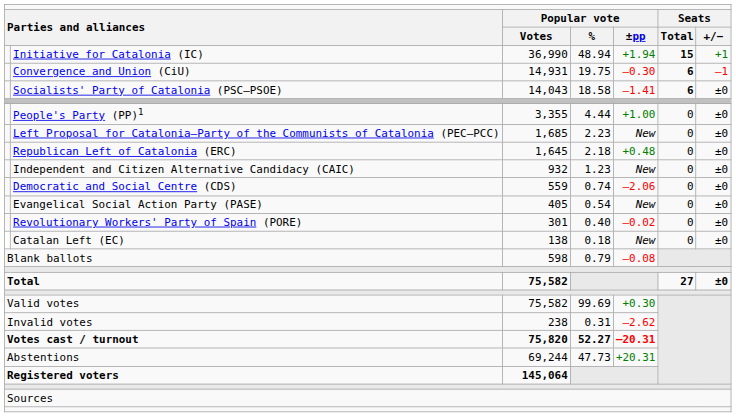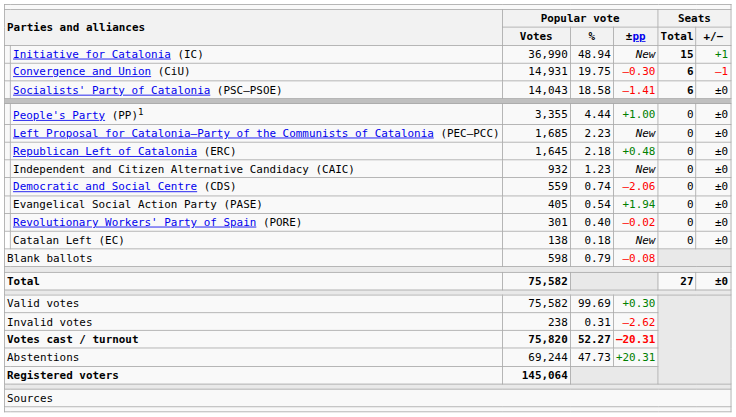(639, 54) +1.94 -> (646, 54) New
(646, 204) New -> (639, 204) +1.94
